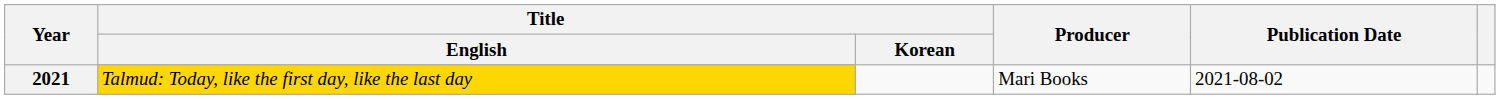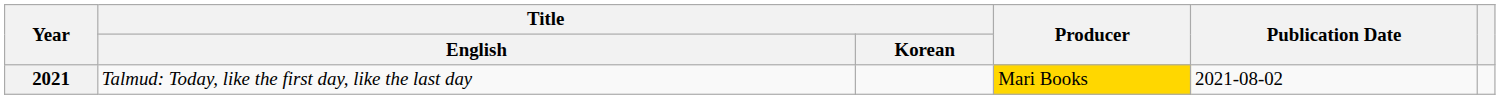(287, 79) gold background -> (287, 79) no background
(1043, 79) no background -> (1043, 79) gold background
